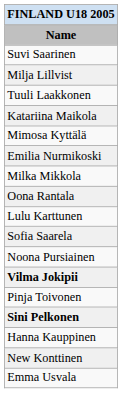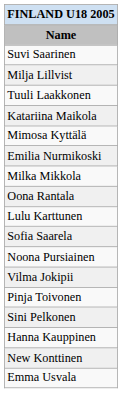(43, 277) bold -> (40, 277) normal
(43, 317) bold -> (41, 317) normal
